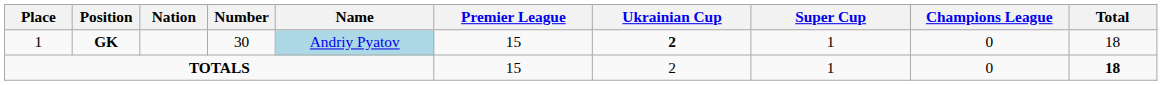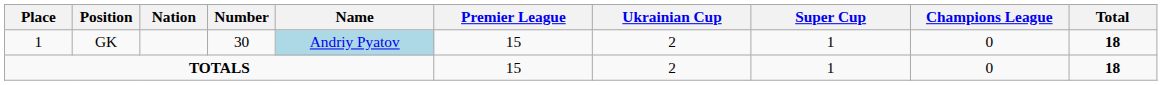(106, 42) bold -> (106, 42) normal
(672, 42) bold -> (672, 42) normal
(1113, 42) normal -> (1113, 42) bold
